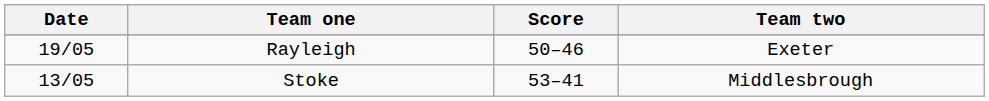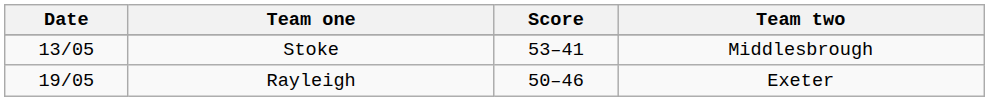rows swapped: (311, 80) <-> (311, 50)
